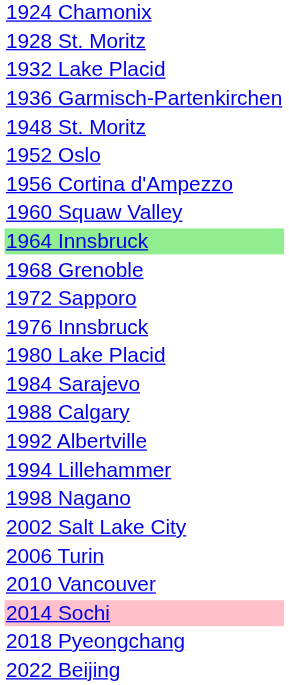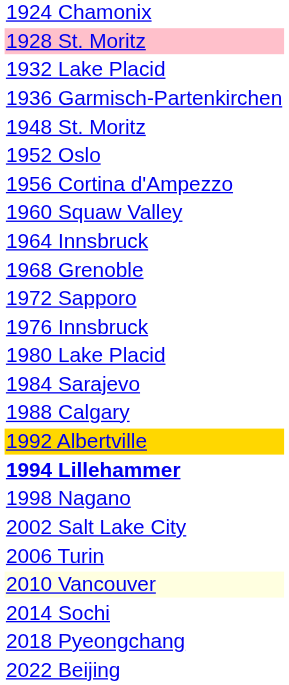(76, 41) no background -> (76, 41) pink background
(77, 241) lightgreen background -> (77, 241) no background
(76, 441) no background -> (76, 441) gold background
(89, 470) normal -> (93, 470) bold
(81, 584) no background -> (81, 584) lightyellow background
(58, 613) pink background -> (58, 613) no background
